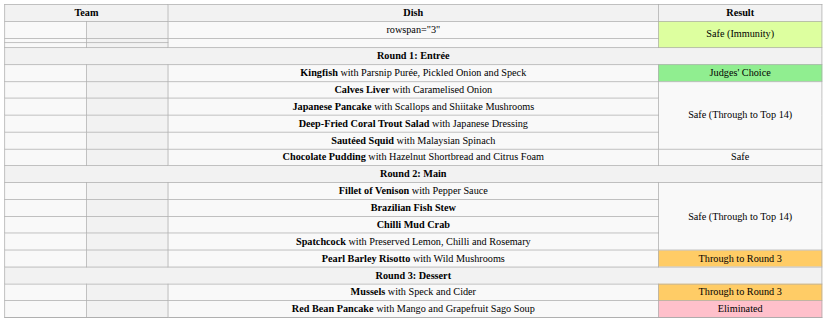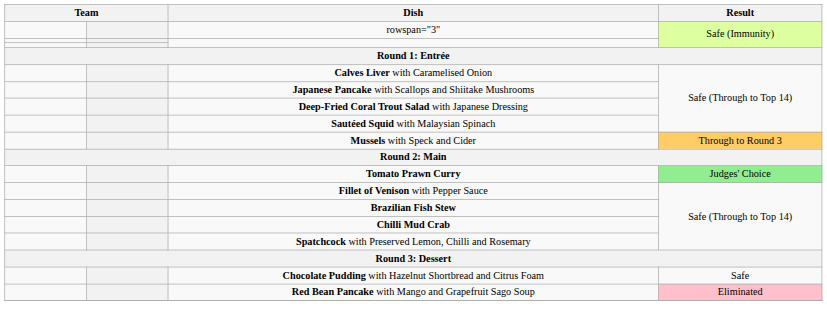- row: (413, 73)
rows swapped: (413, 292) <-> (413, 157)
+ row: (413, 174)
- row: (413, 258)
